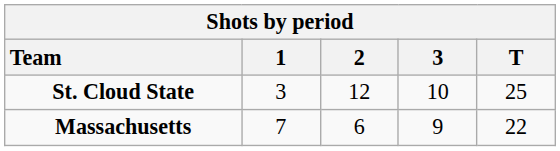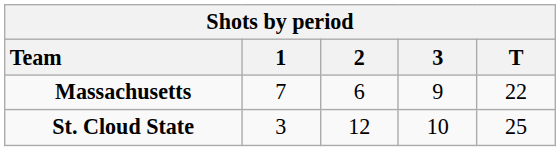rows swapped: (123, 92) <-> (123, 127)
